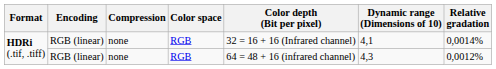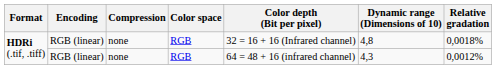(367, 40) 4,1 -> (367, 40) 4,8
(465, 40) 0,0014% -> (465, 40) 0,0018%
